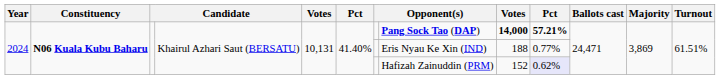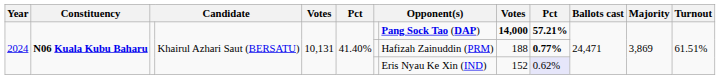(434, 48) Eris Nyau Ke Xin (IND) -> (437, 48) Hafizah Zainuddin (PRM)
(546, 48) normal -> (547, 48) bold
(437, 65) Hafizah Zainuddin (PRM) -> (434, 65) Eris Nyau Ke Xin (IND)
